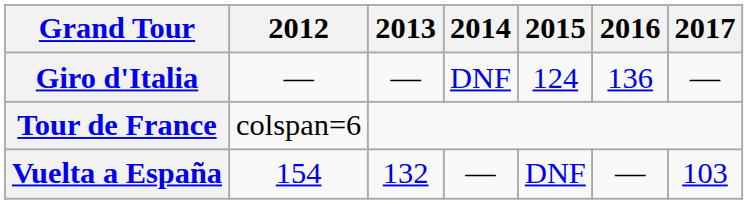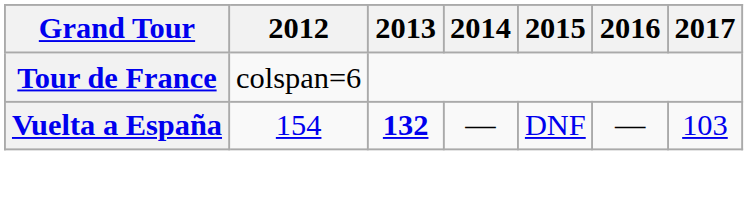- row: (117, 76)
(406, 173) normal -> (406, 125) bold
